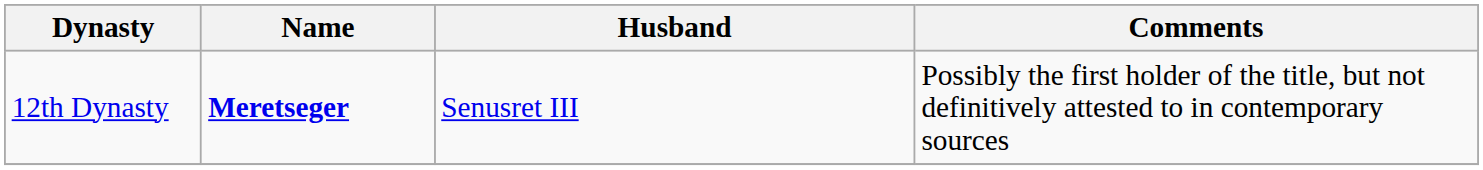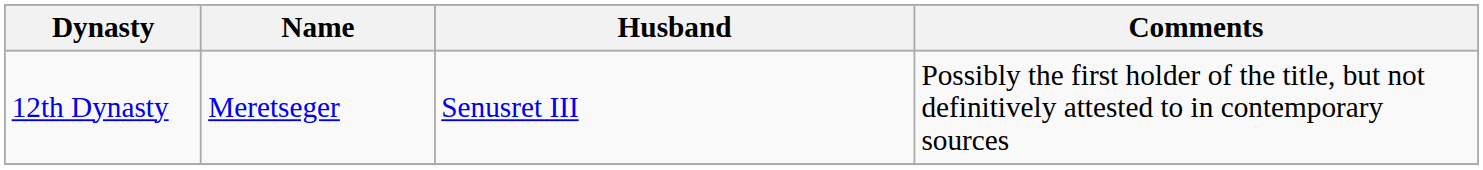(279, 107) bold -> (274, 107) normal
